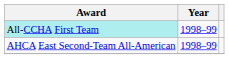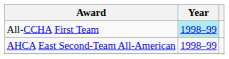(53, 29) paleturquoise background -> (53, 29) no background
(199, 29) no background -> (199, 29) paleturquoise background
